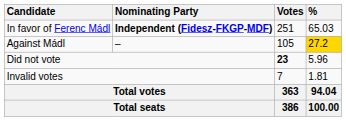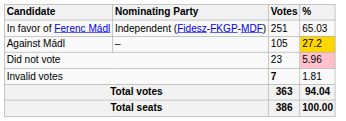(194, 28) bold -> (191, 28) normal
(283, 60) bold -> (276, 60) normal
(318, 60) no background -> (312, 60) pink background
(280, 76) normal -> (274, 76) bold
